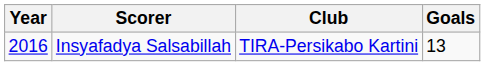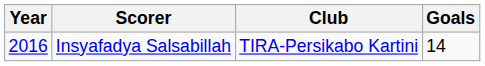(436, 46) 13 -> (436, 46) 14
